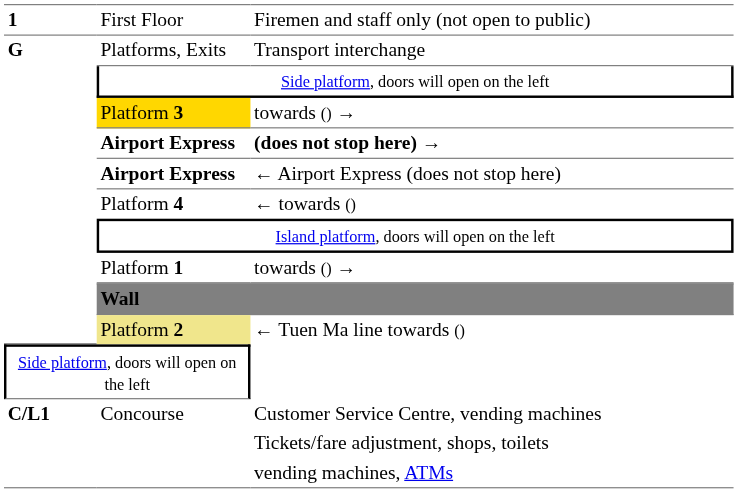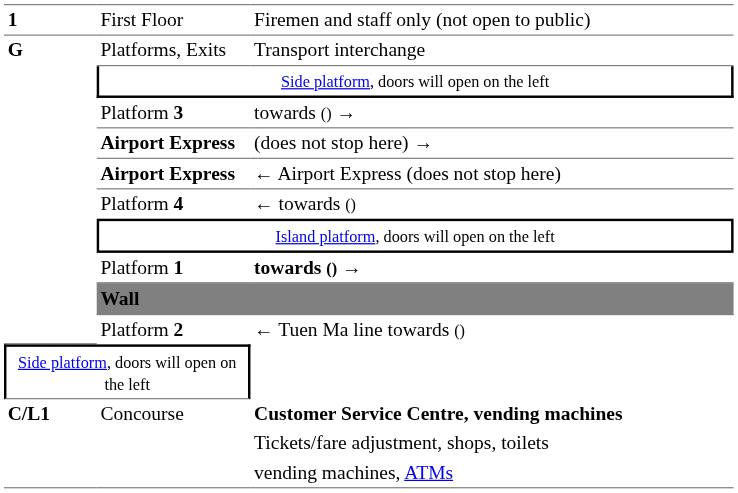(142, 112) gold background -> (142, 112) no background
(348, 142) bold -> (344, 142) normal
(305, 267) normal -> (308, 267) bold
(142, 329) khaki background -> (142, 329) no background
(428, 413) normal -> (438, 413) bold
